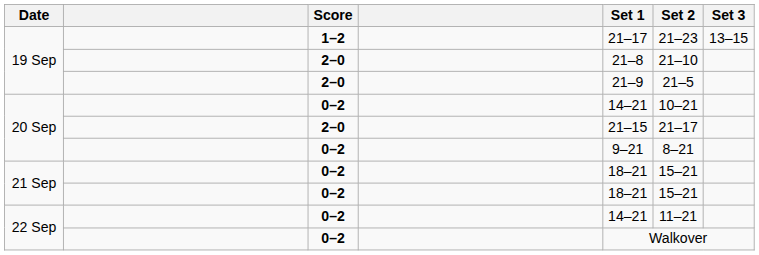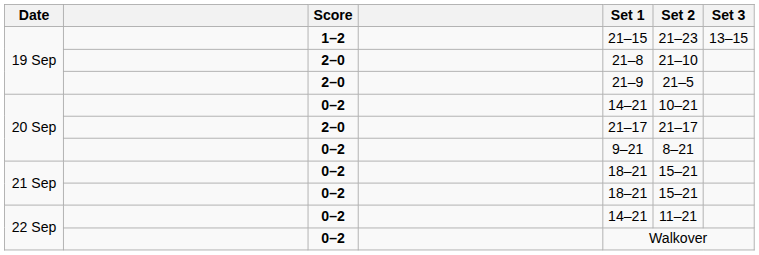(628, 37) 21–17 -> (628, 37) 21–15
(628, 127) 21–15 -> (628, 127) 21–17
